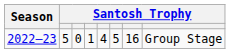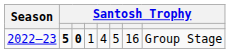(66, 39) normal -> (66, 39) bold
(78, 39) normal -> (78, 39) bold
